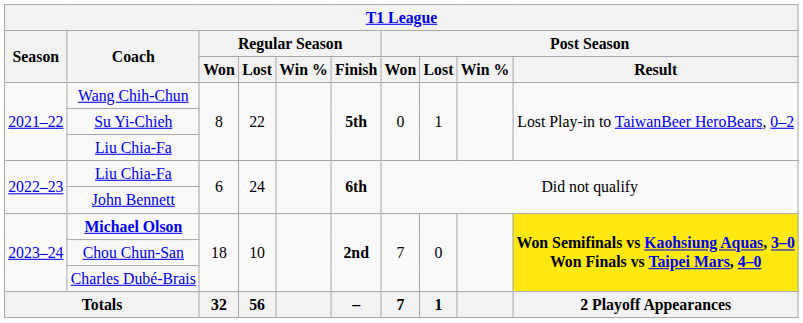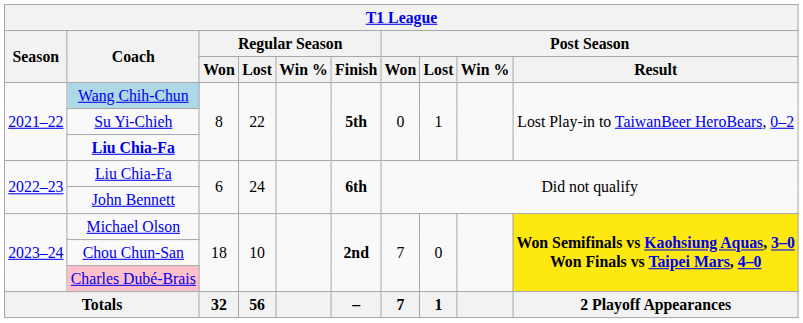(133, 95) no background -> (133, 95) lightblue background
(133, 148) normal -> (133, 148) bold
(133, 226) bold -> (133, 226) normal
(133, 278) no background -> (133, 278) pink background
